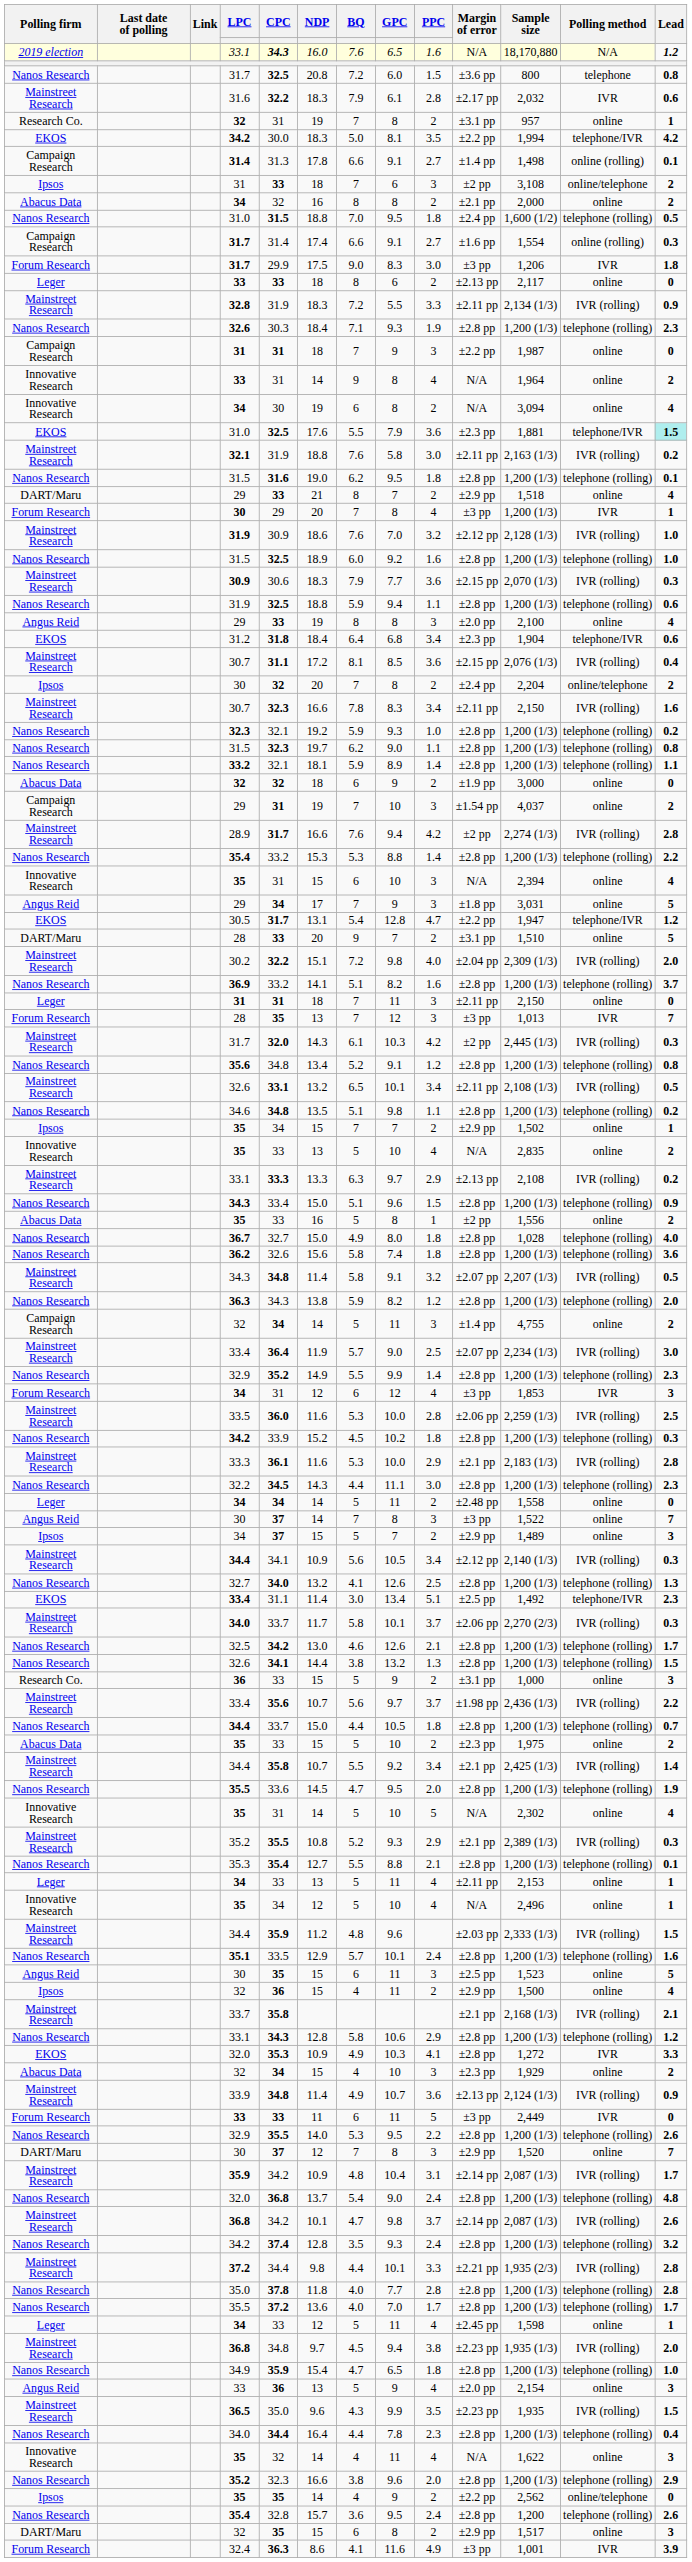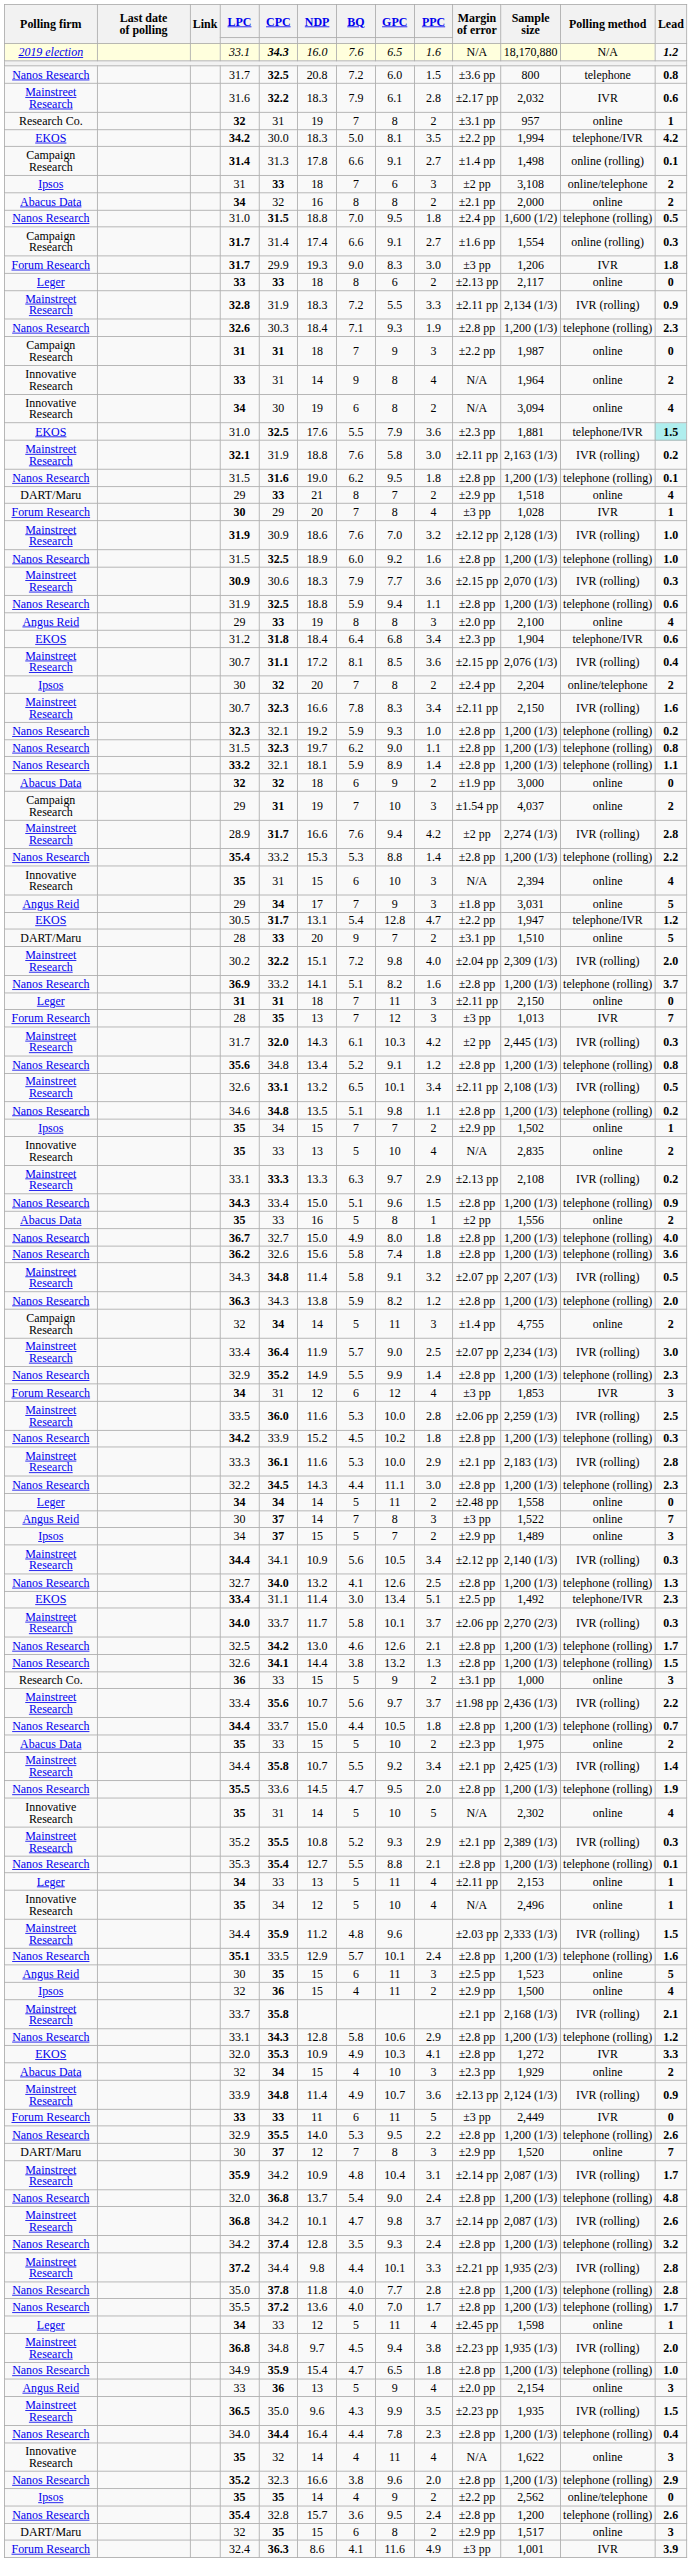(317, 265) 17.5 -> (317, 265) 19.3
(531, 512) 1,200 (1/3) -> (531, 512) 1,028
(531, 1237) 1,028 -> (531, 1237) 1,200 (1/3)
